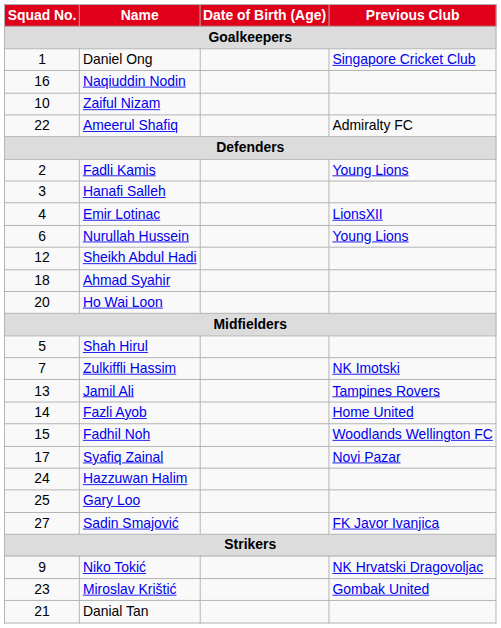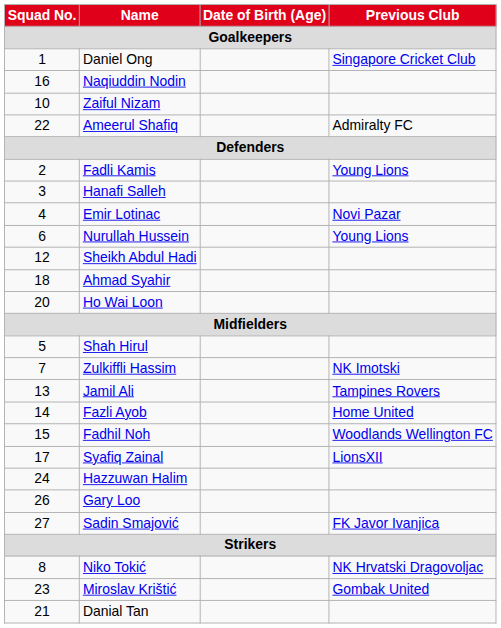(358, 214) LionsXII -> (366, 214) Novi Pazar
(366, 457) Novi Pazar -> (358, 457) LionsXII
(42, 501) 25 -> (42, 501) 26
(42, 567) 9 -> (42, 567) 8
